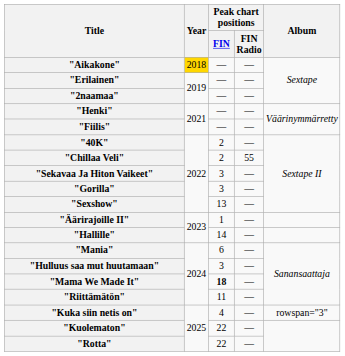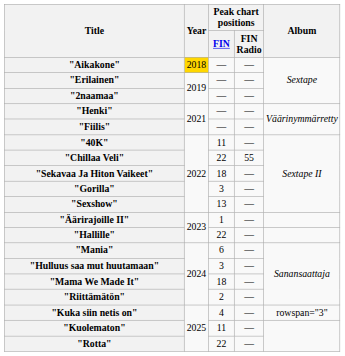(221, 142) 2 -> (221, 142) 11
(221, 158) 2 -> (221, 158) 22
(221, 173) 3 -> (221, 173) 18
(221, 235) 14 -> (221, 235) 22
(221, 281) bold -> (221, 281) normal
(221, 297) 11 -> (221, 297) 2
(221, 328) 22 -> (221, 328) 11
